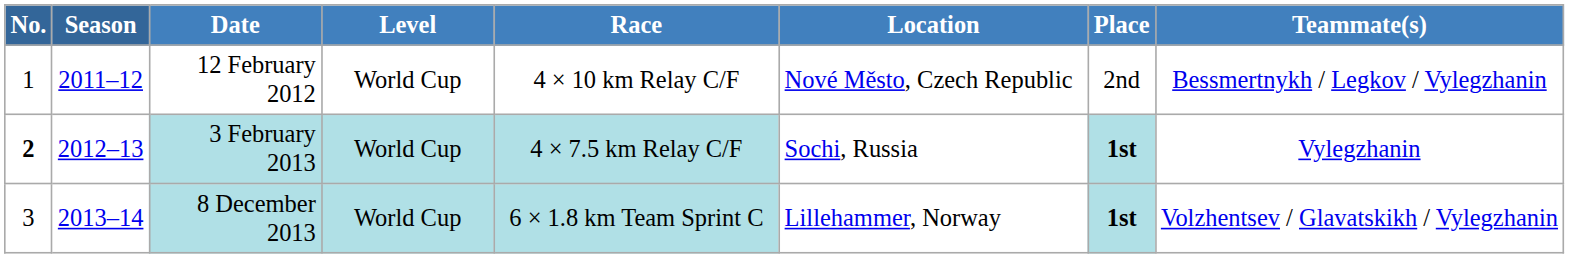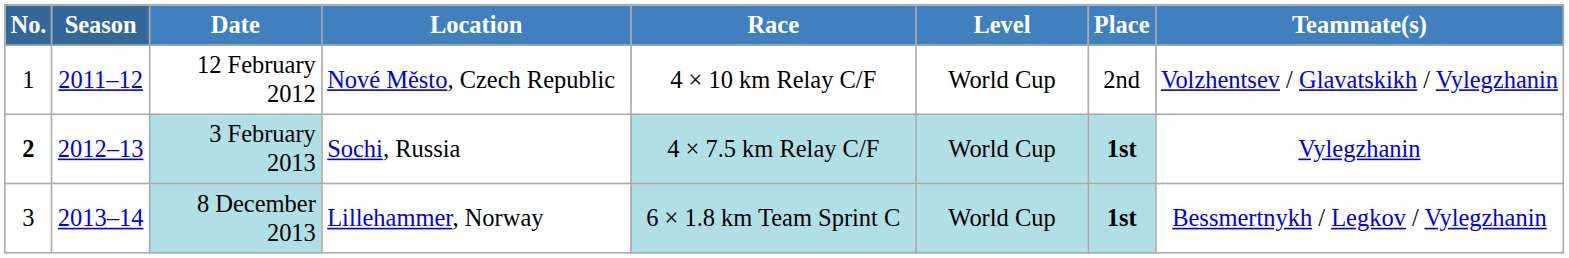columns swapped: (934, 24) <-> (408, 24)
(1359, 79) Bessmertnykh / Legkov / Vylegzhanin -> (1359, 79) Volzhentsev / Glavatskikh / Vylegzhanin
(1359, 218) Volzhentsev / Glavatskikh / Vylegzhanin -> (1359, 218) Bessmertnykh / Legkov / Vylegzhanin
